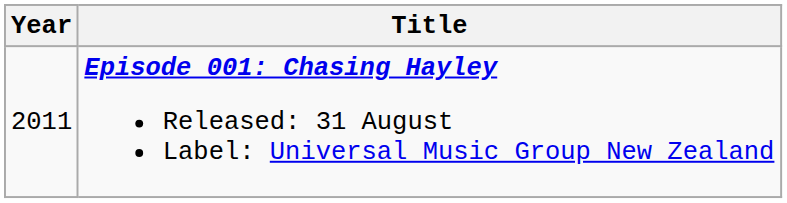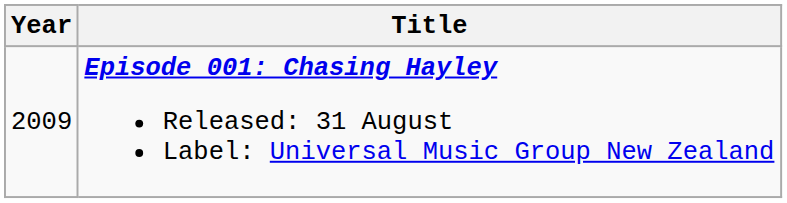(42, 122) 2011 -> (42, 122) 2009
